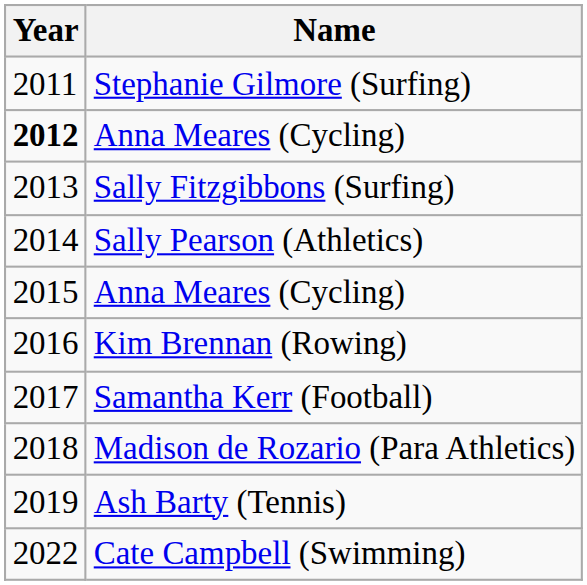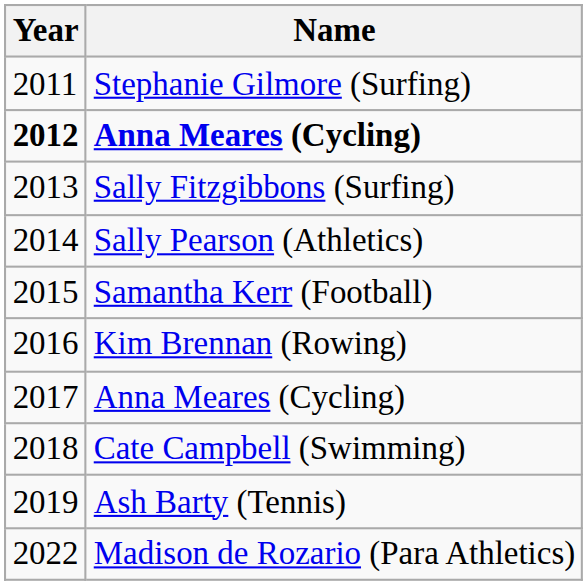(249, 135) normal -> (257, 135) bold
(249, 291) Anna Meares (Cycling) -> (263, 291) Samantha Kerr (Football)
(263, 396) Samantha Kerr (Football) -> (249, 396) Anna Meares (Cycling)
(334, 448) Madison de Rozario (Para Athletics) -> (280, 448) Cate Campbell (Swimming)
(280, 553) Cate Campbell (Swimming) -> (334, 553) Madison de Rozario (Para Athletics)
